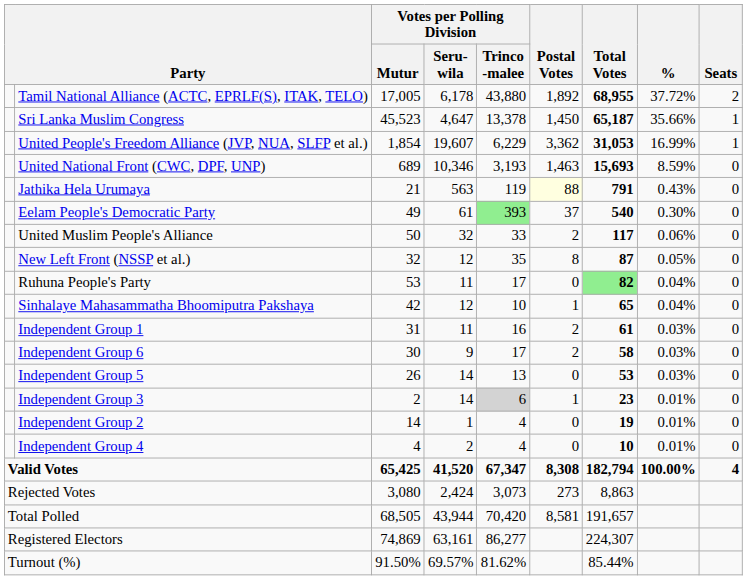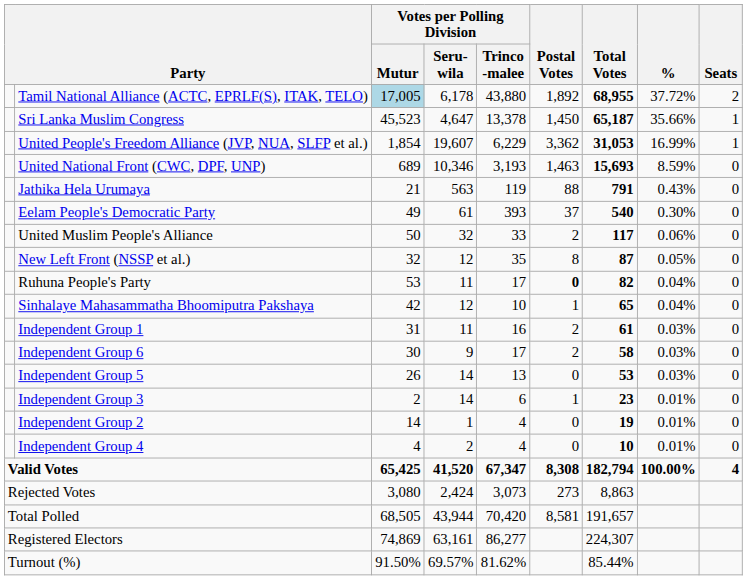(400, 95) no background -> (400, 95) lightblue background
(572, 189) lightyellow background -> (572, 189) no background
(515, 212) lightgreen background -> (515, 212) no background
(575, 282) normal -> (575, 282) bold
(626, 282) lightgreen background -> (626, 282) no background
(523, 399) lightgrey background -> (523, 399) no background
